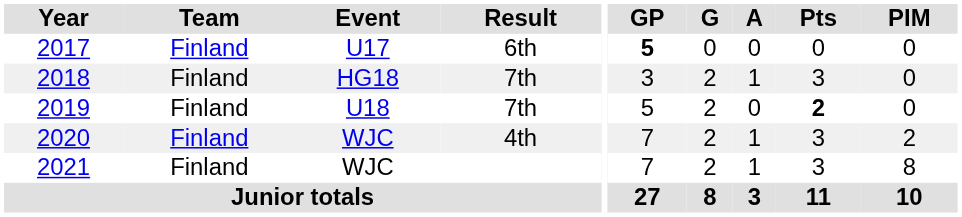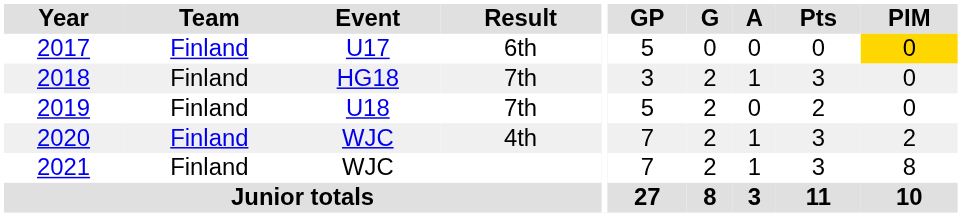(647, 48) bold -> (647, 48) normal
(909, 48) no background -> (909, 48) gold background
(818, 108) bold -> (818, 108) normal
